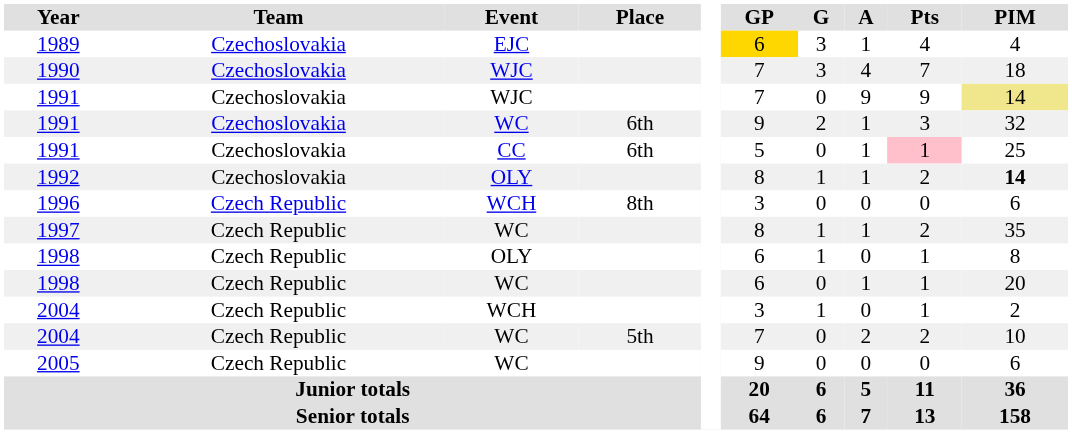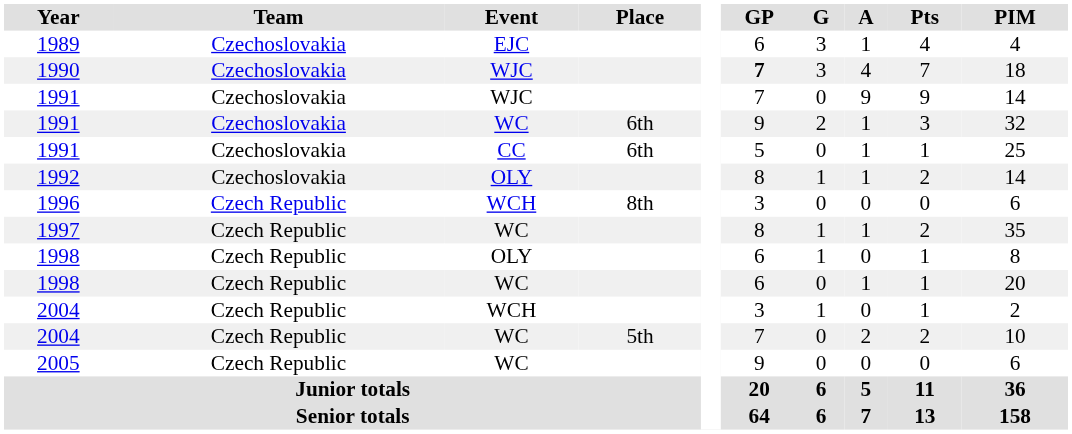(759, 43) gold background -> (759, 43) no background
(759, 70) normal -> (759, 70) bold
(1015, 96) khaki background -> (1015, 96) no background
(925, 150) pink background -> (925, 150) no background
(1015, 176) bold -> (1015, 176) normal
